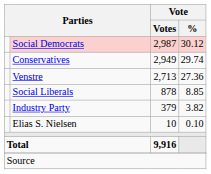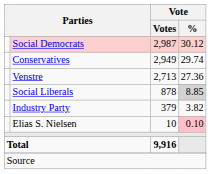(195, 92) no background -> (195, 92) lightgrey background
(195, 124) no background -> (195, 124) pink background
